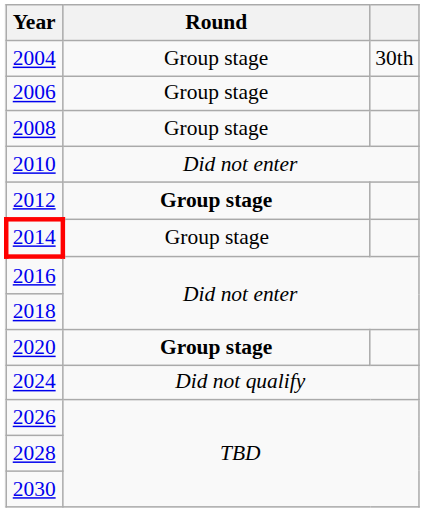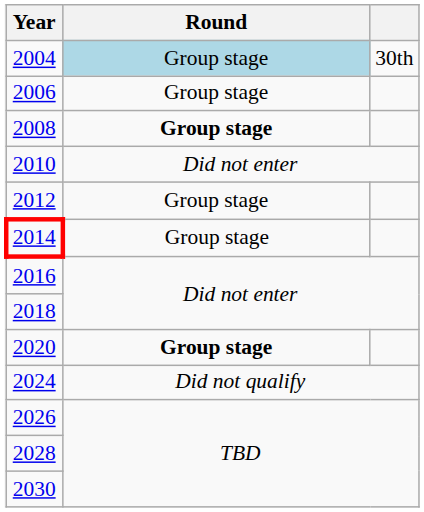(216, 57) no background -> (216, 57) lightblue background
(216, 128) normal -> (216, 128) bold
(216, 200) bold -> (216, 200) normal
